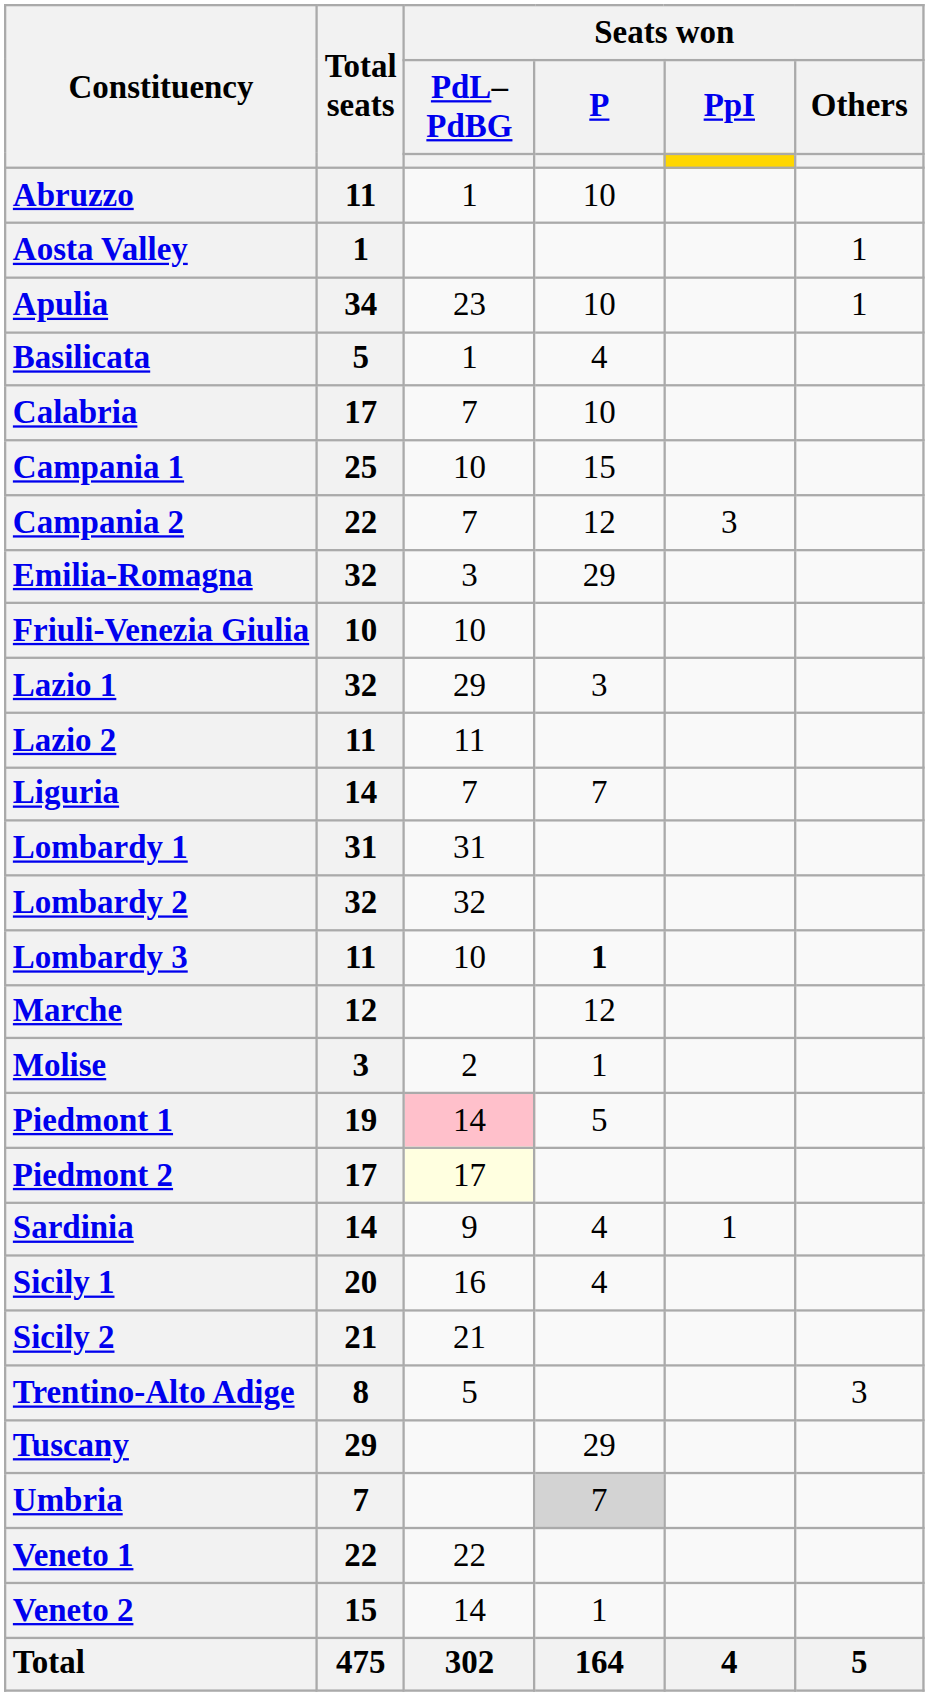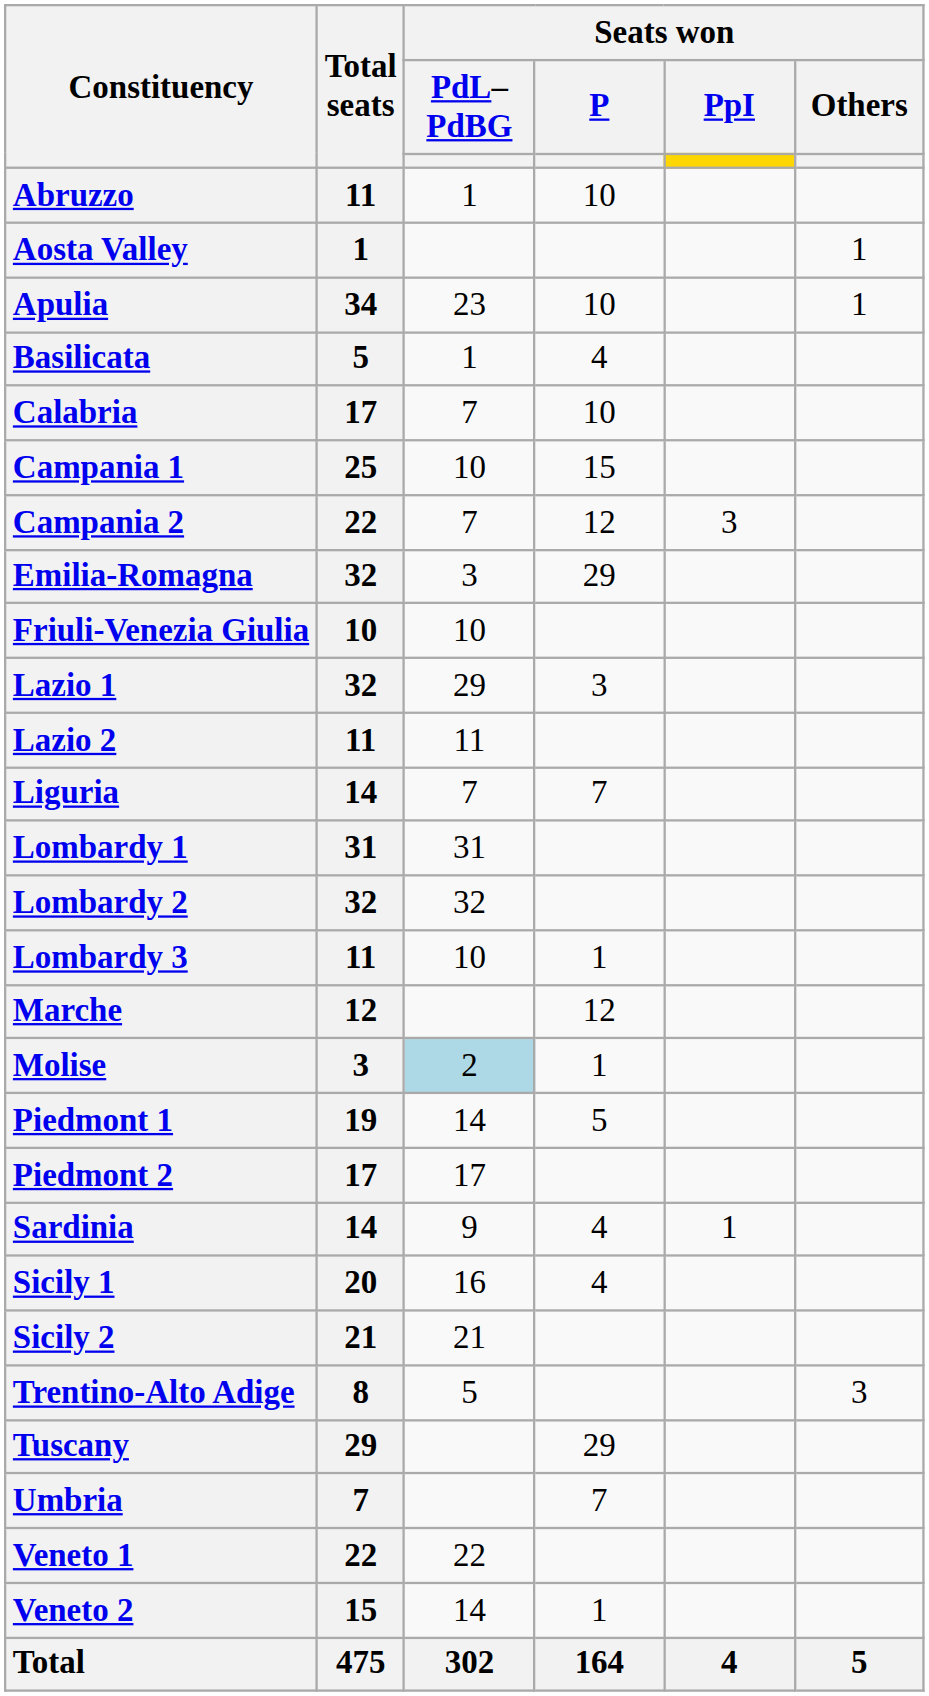(599, 956) bold -> (599, 956) normal
(469, 1065) no background -> (469, 1065) lightblue background
(469, 1119) pink background -> (469, 1119) no background
(469, 1174) lightyellow background -> (469, 1174) no background
(599, 1500) lightgrey background -> (599, 1500) no background
